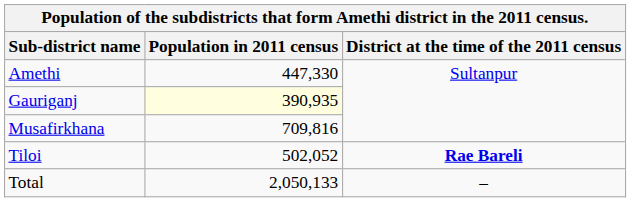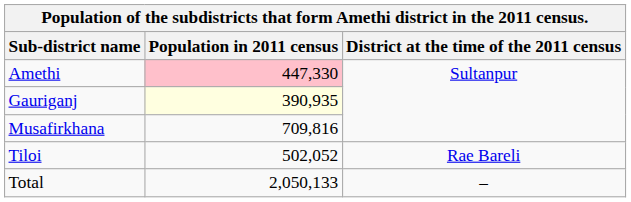(310, 73) no background -> (310, 73) pink background
(484, 155) bold -> (484, 155) normal
